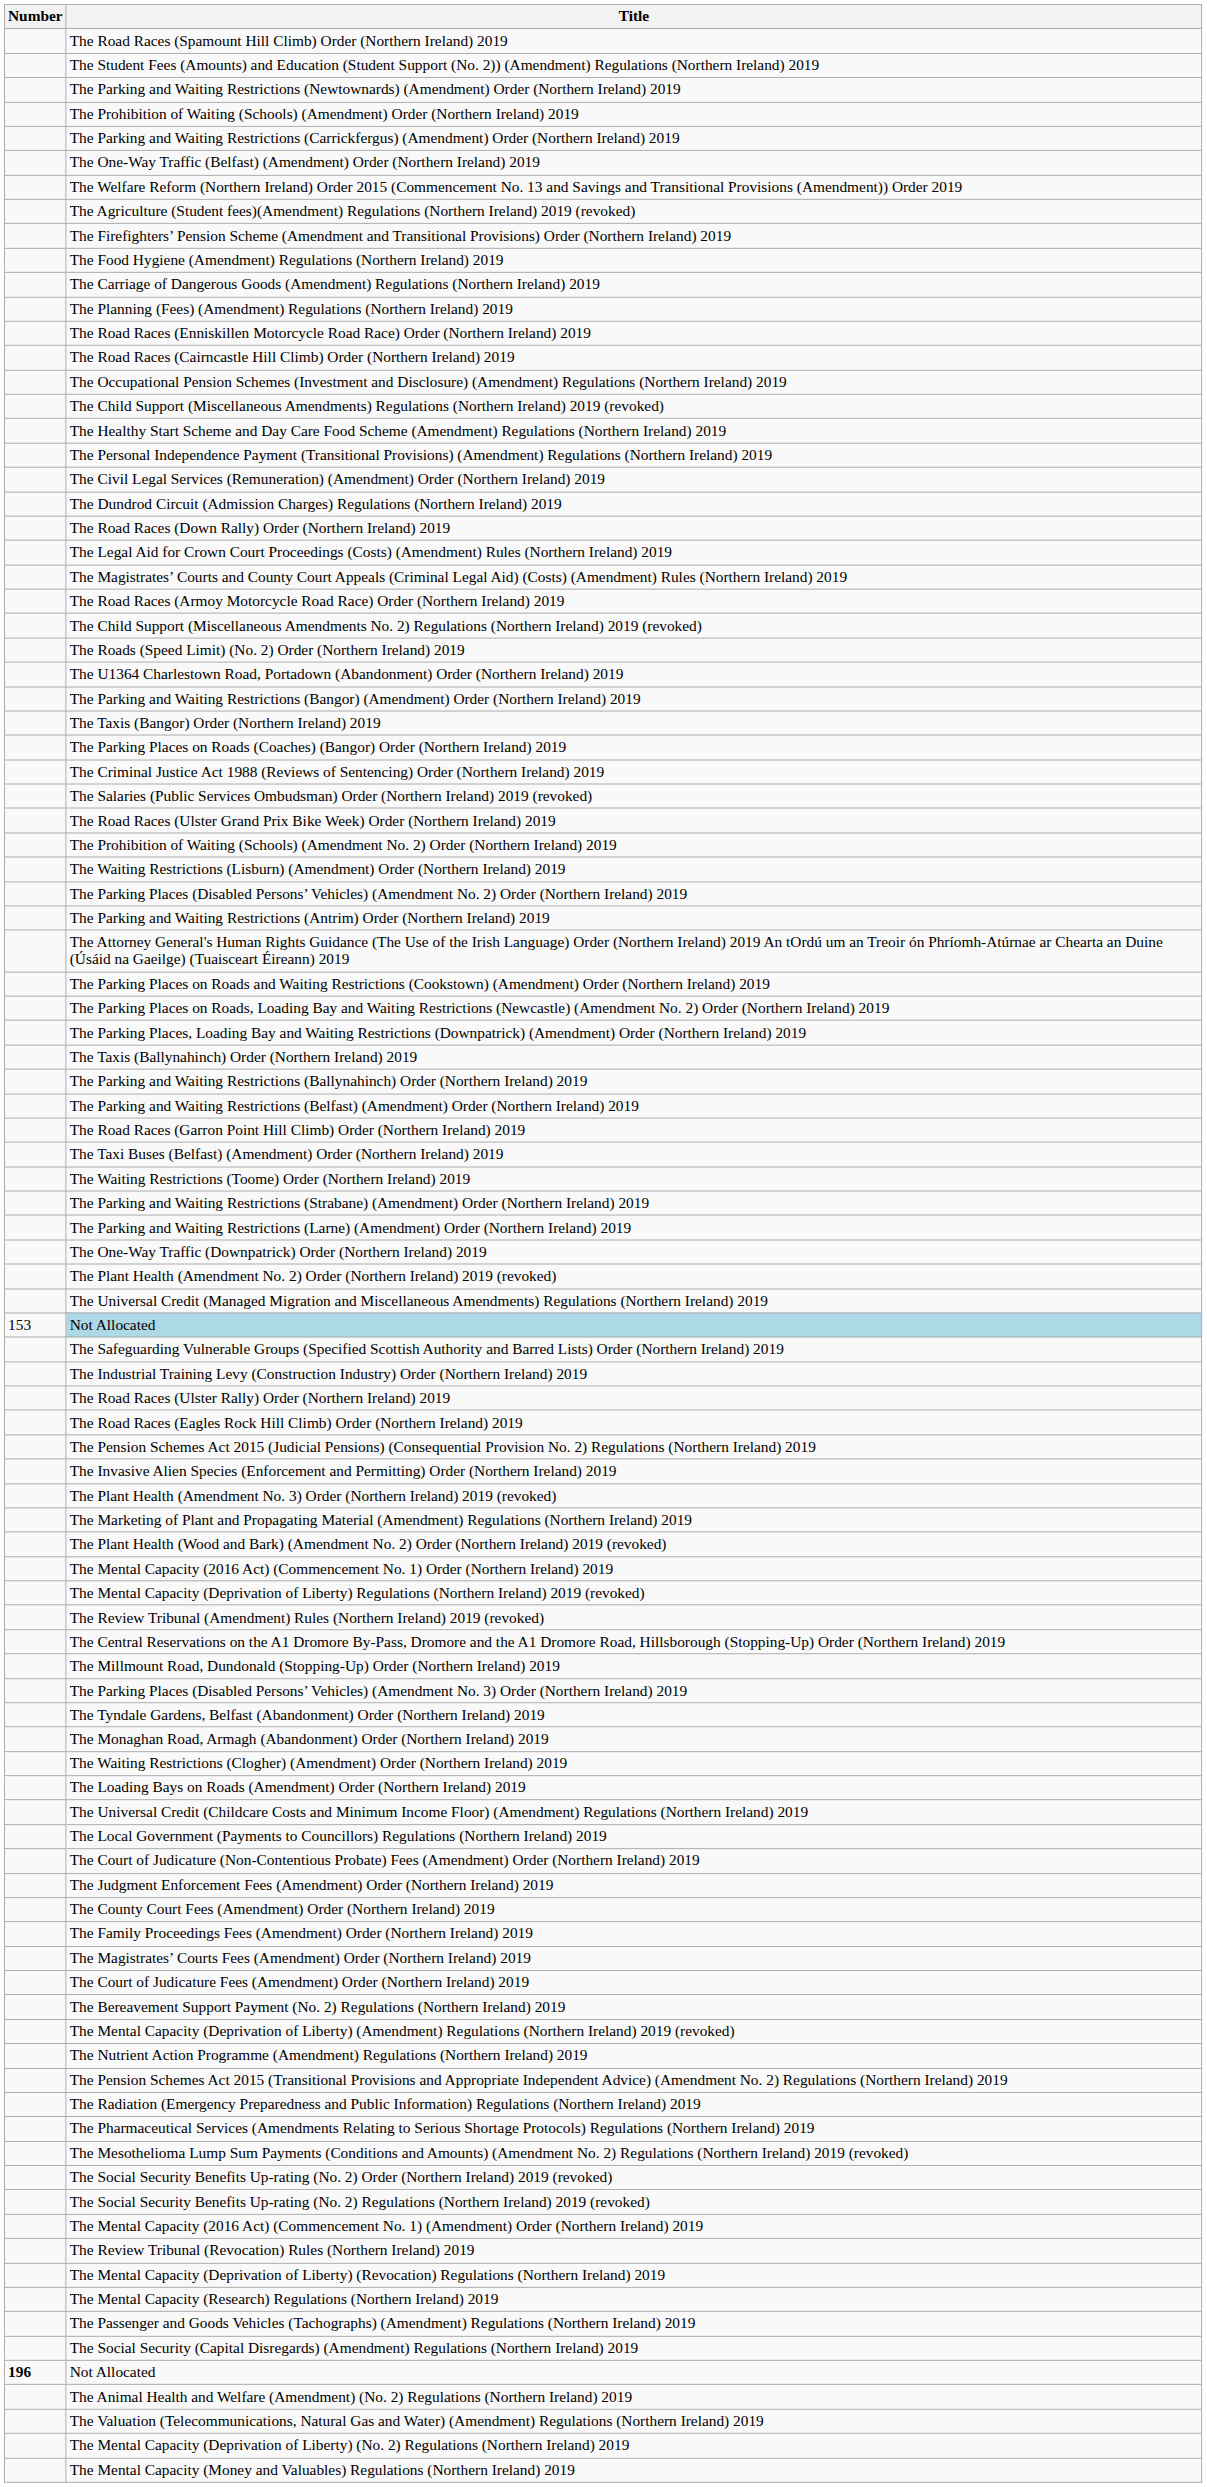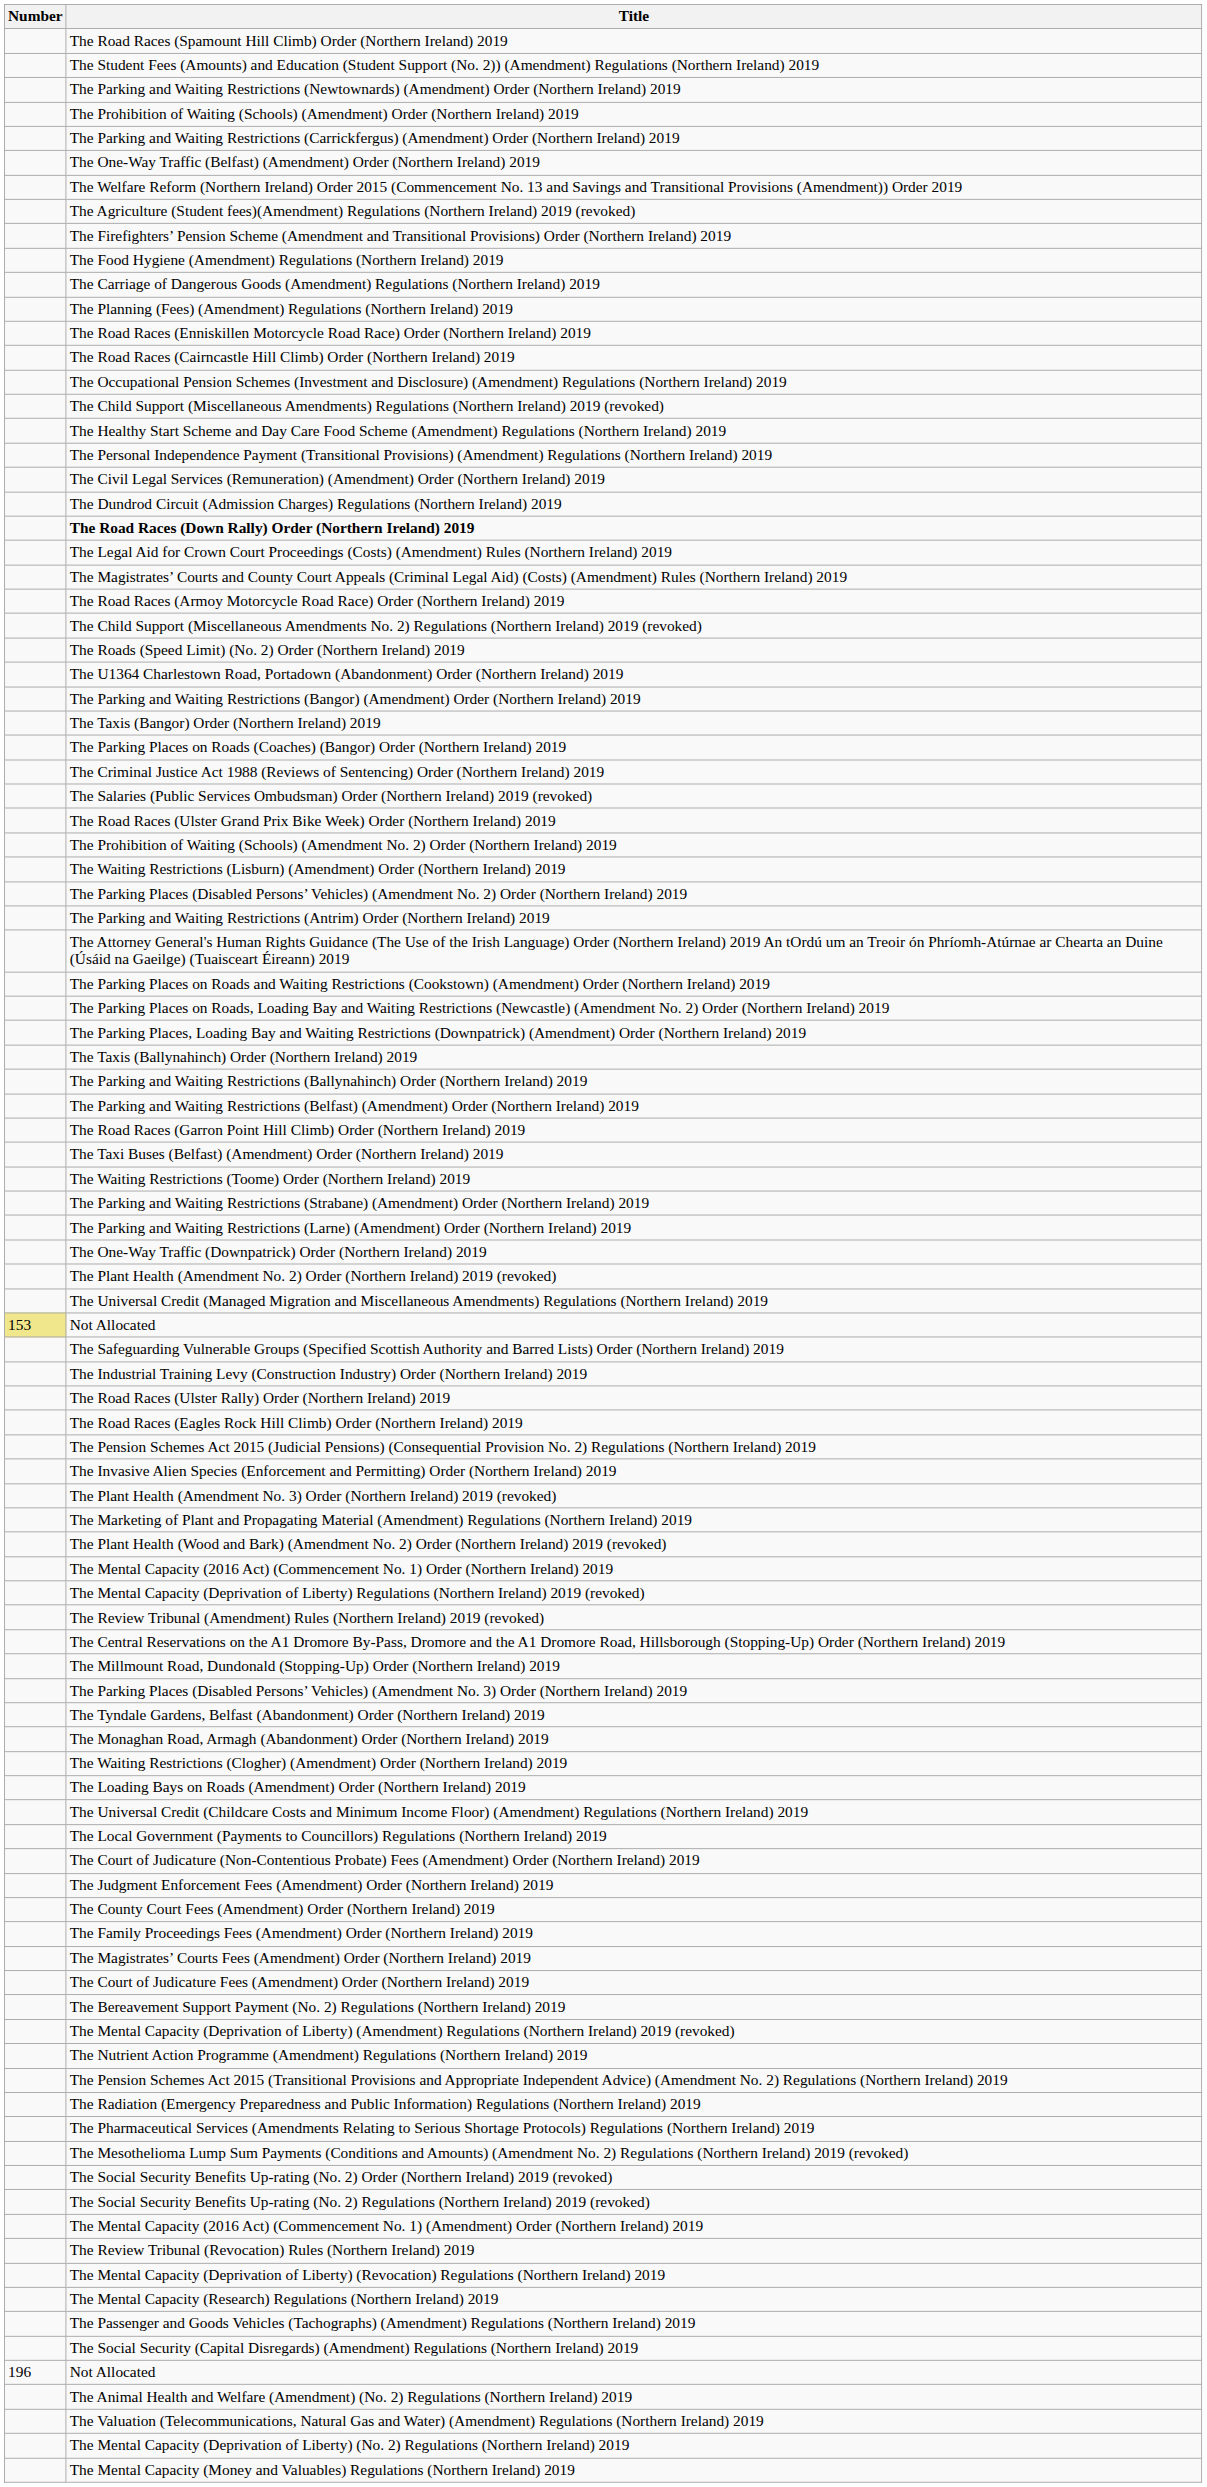(260, 528) normal -> (272, 528) bold
(20, 1325) no background -> (20, 1325) khaki background
(113, 1325) lightblue background -> (113, 1325) no background
(20, 2372) bold -> (20, 2372) normal
